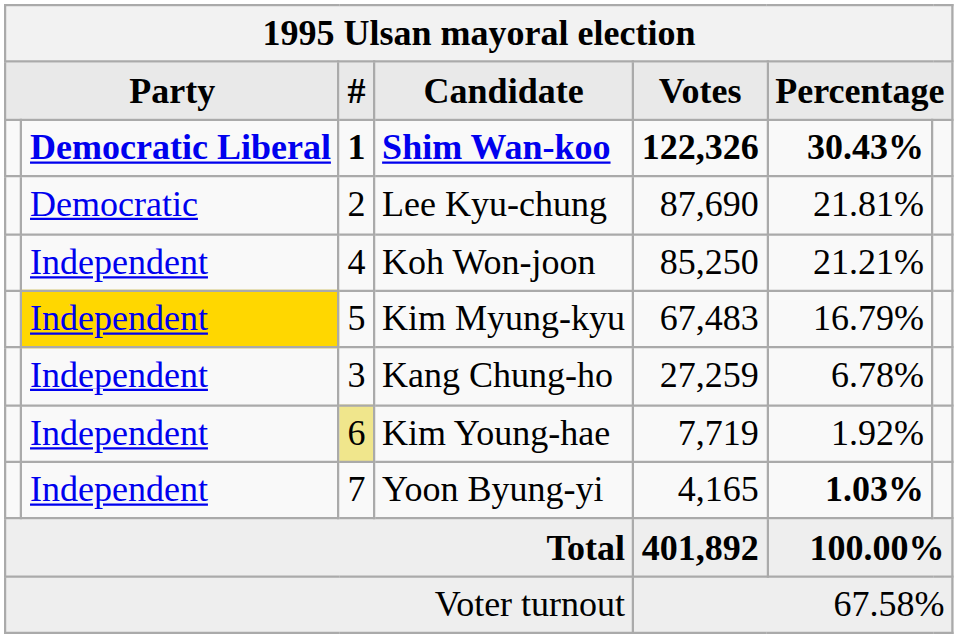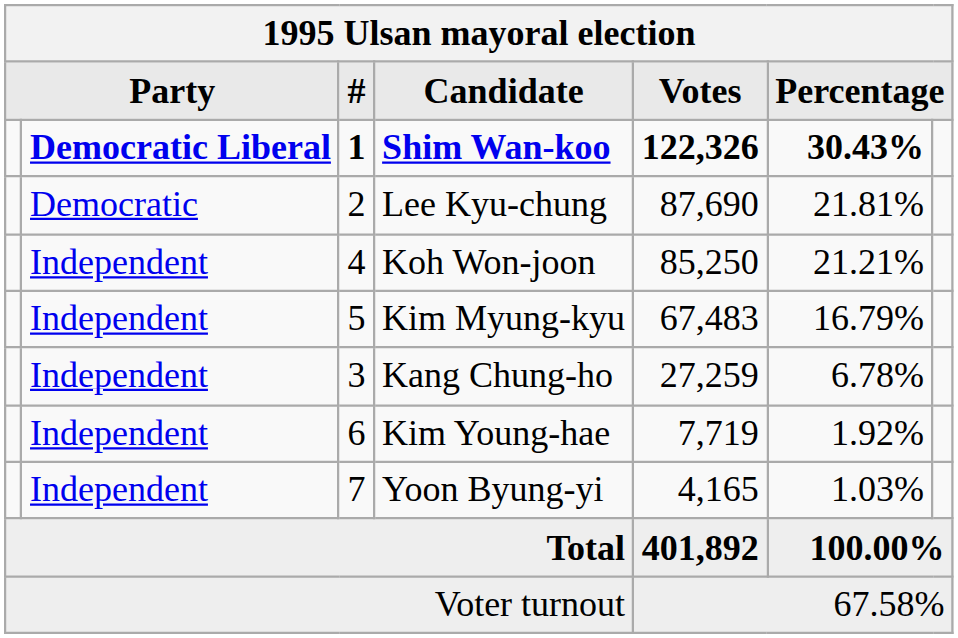(119, 318) gold background -> (119, 318) no background
(357, 432) khaki background -> (357, 432) no background
(874, 489) bold -> (877, 489) normal
